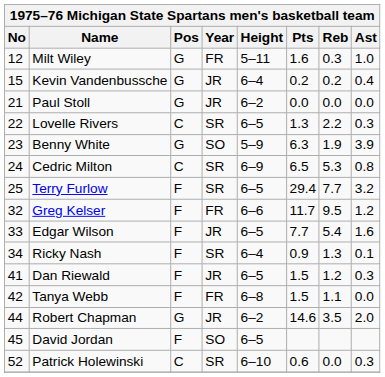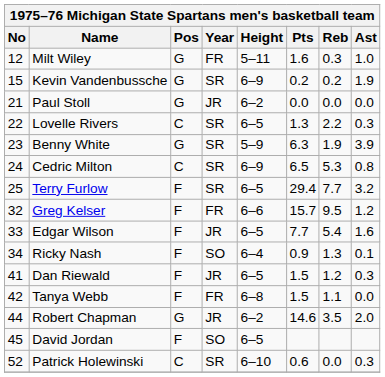(214, 81) JR -> (215, 81) SR
(252, 81) 6–4 -> (252, 81) 6–9
(364, 81) 0.4 -> (364, 81) 1.9
(215, 145) SO -> (215, 145) SR
(302, 210) 11.7 -> (303, 210) 15.7
(215, 253) SR -> (215, 253) SO
